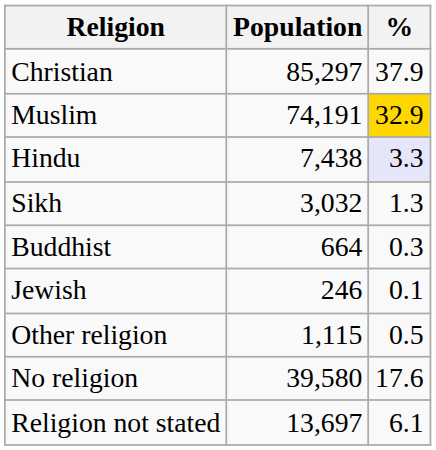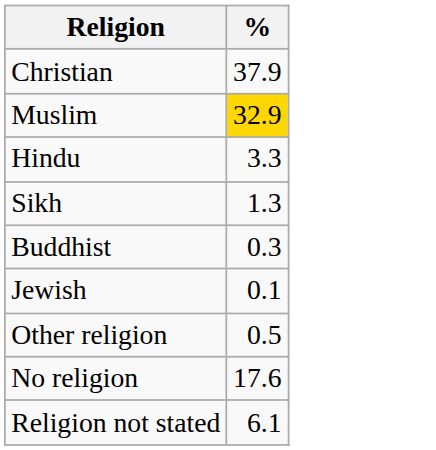- column: (298, 27)
(406, 158) lavender background -> (264, 158) no background
